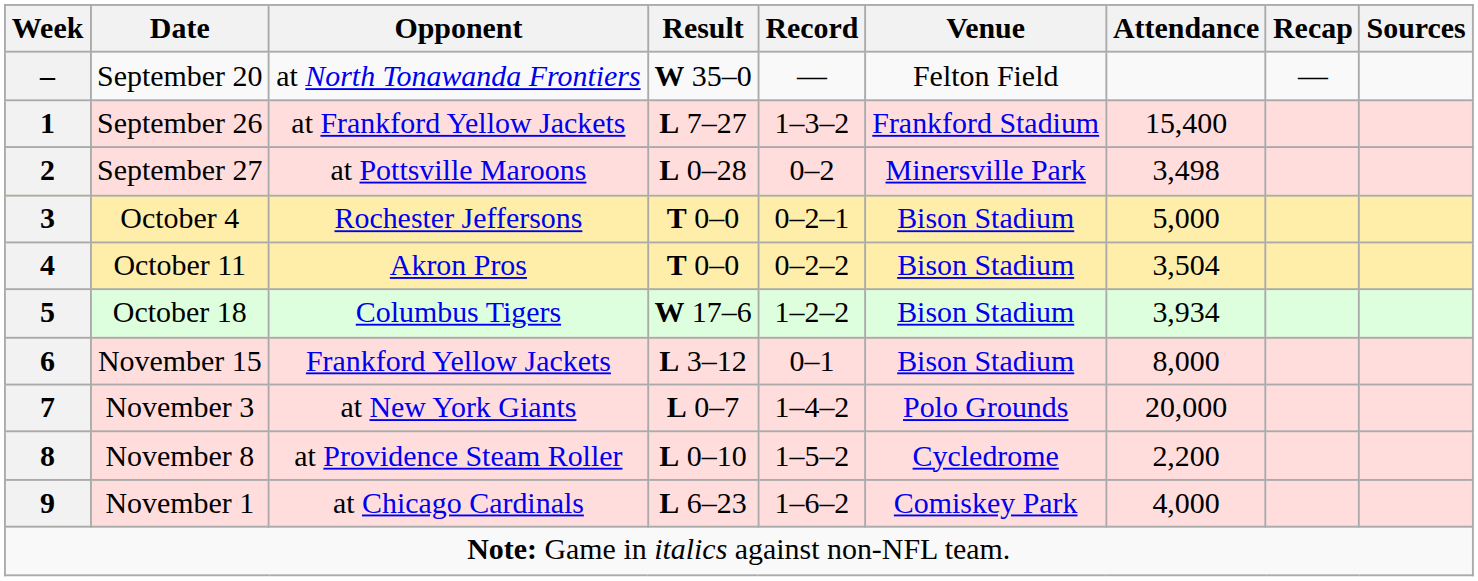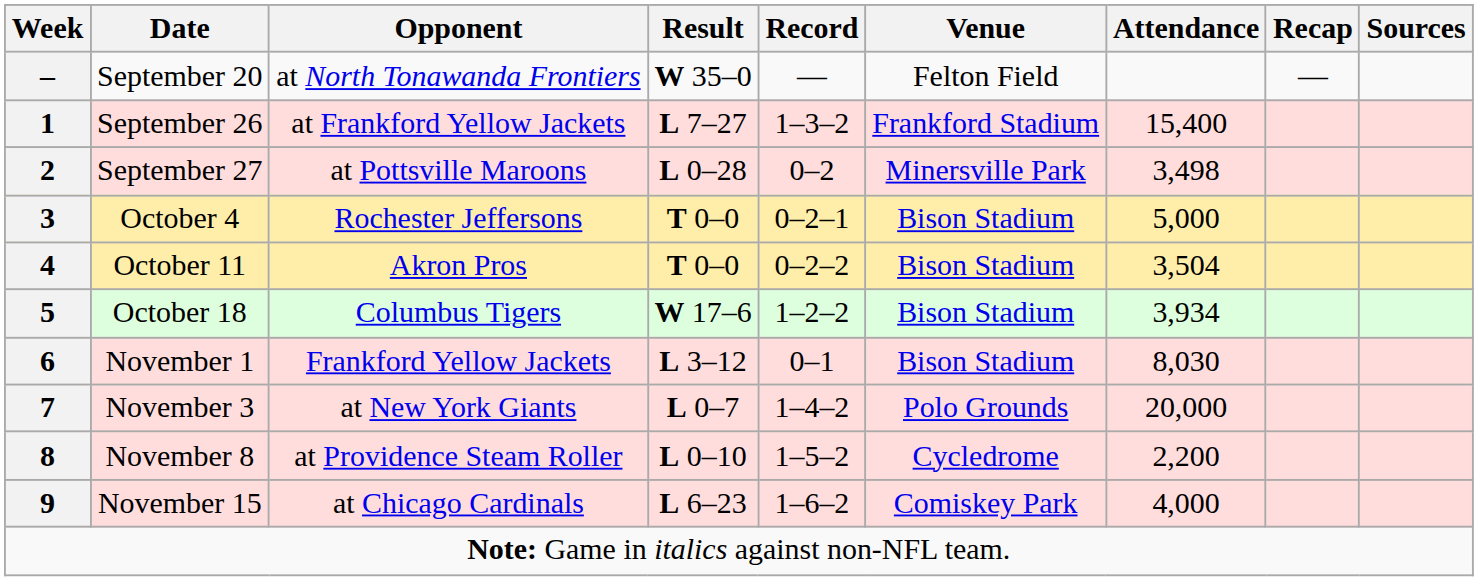(180, 360) November 15 -> (180, 360) November 1
(1186, 360) 8,000 -> (1186, 360) 8,030
(180, 502) November 1 -> (180, 502) November 15
